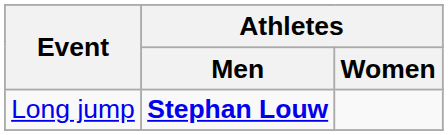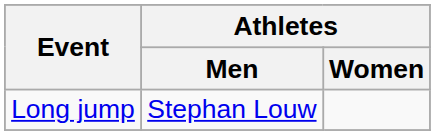(238, 110) bold -> (232, 110) normal
